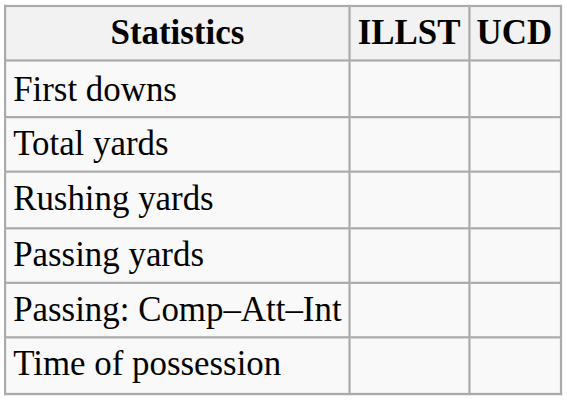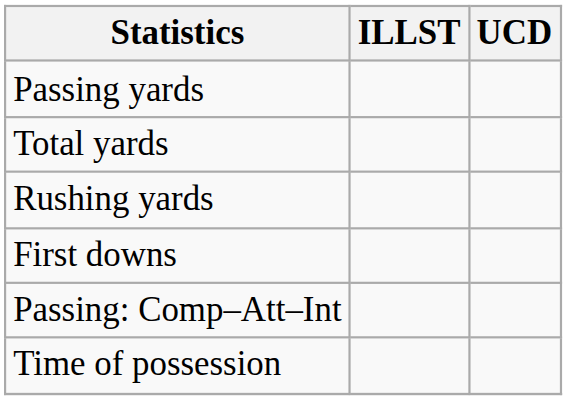rows swapped: (95, 88) <-> (109, 254)
